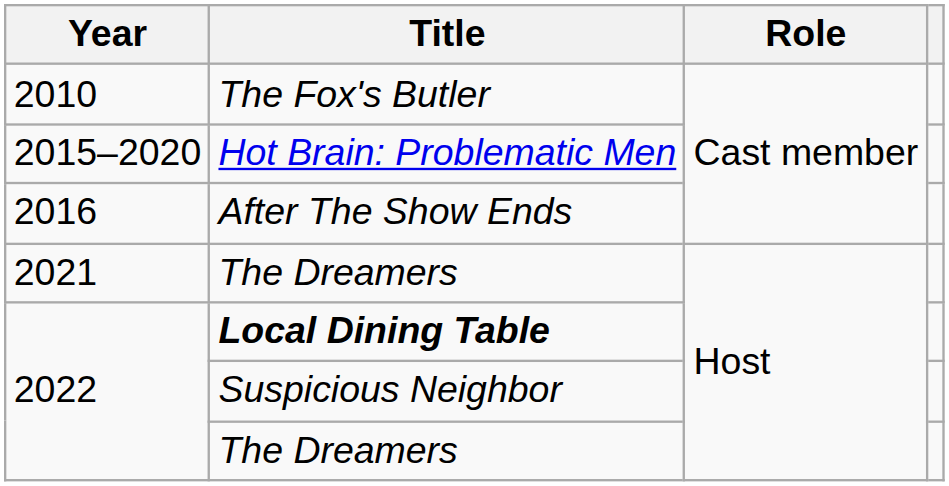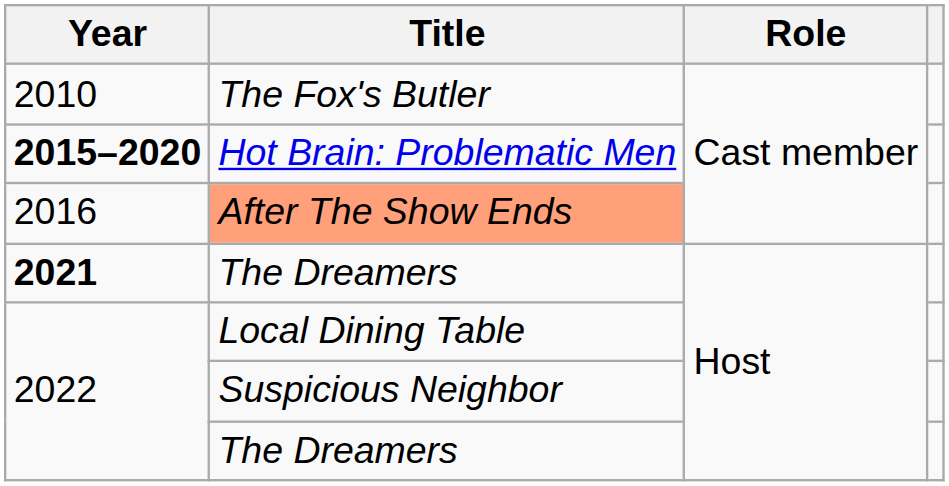(108, 152) normal -> (108, 152) bold
(395, 212) no background -> (395, 212) lightsalmon background
(55, 271) normal -> (55, 271) bold
(384, 331) bold -> (372, 331) normal
